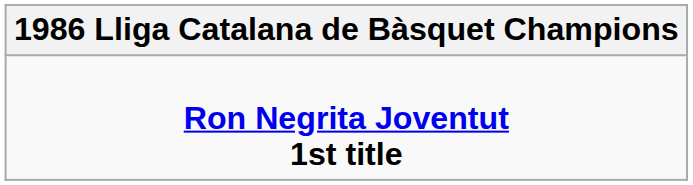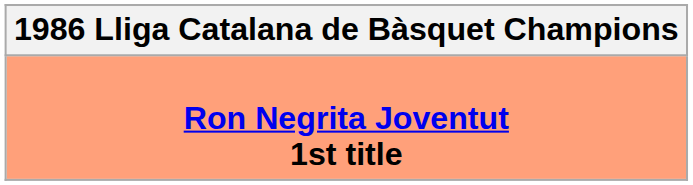(346, 135) no background -> (346, 135) lightsalmon background
